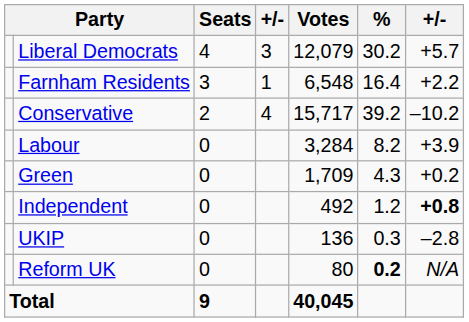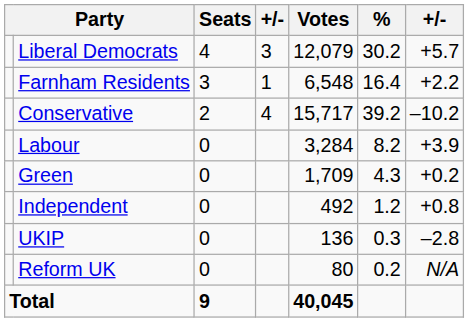(440, 207) bold -> (440, 207) normal
(387, 269) bold -> (387, 269) normal
